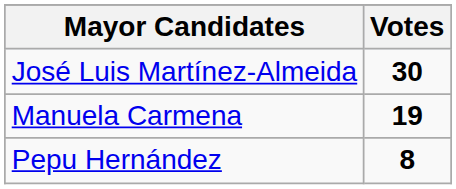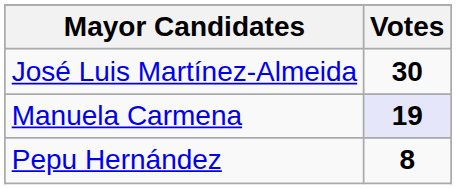(407, 115) no background -> (407, 115) lavender background
